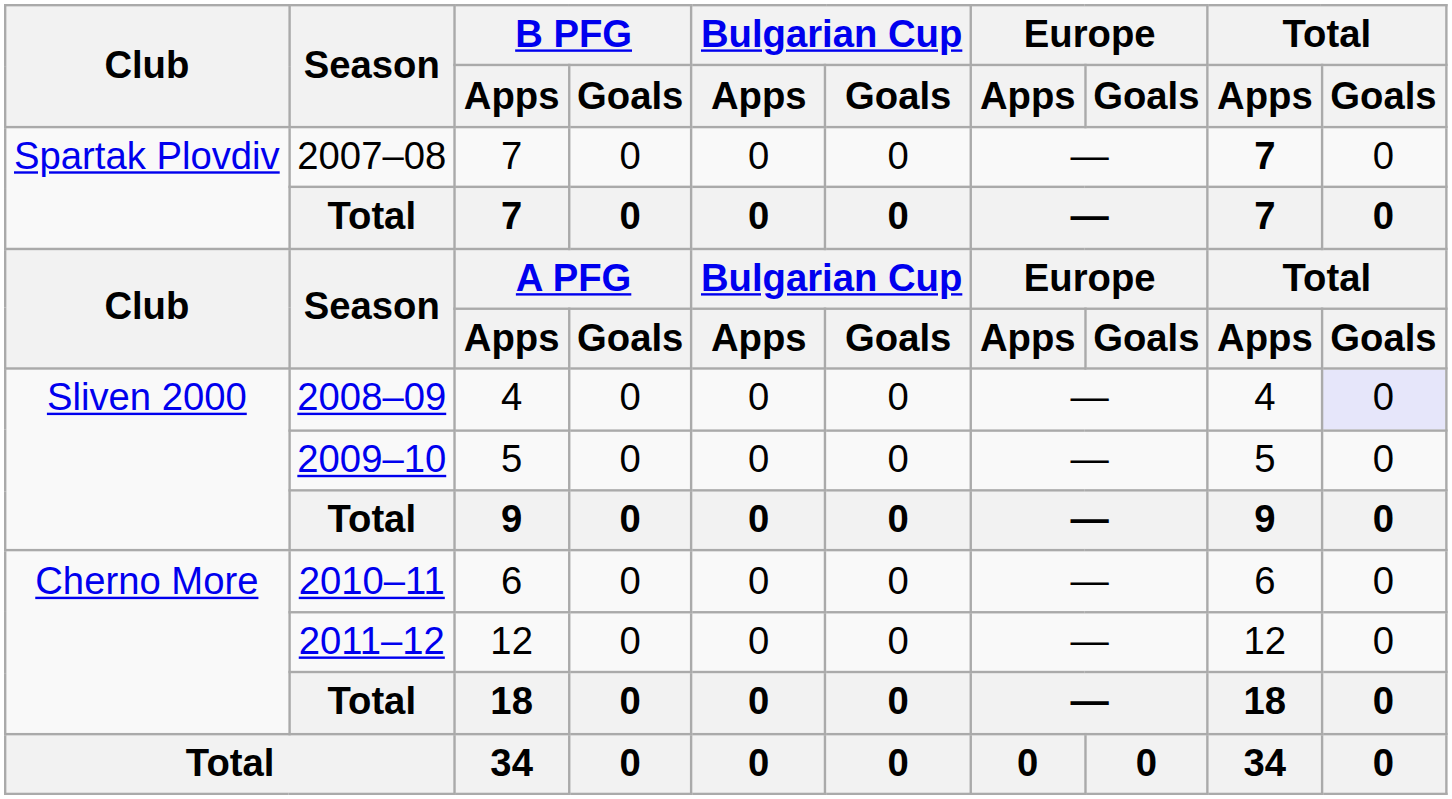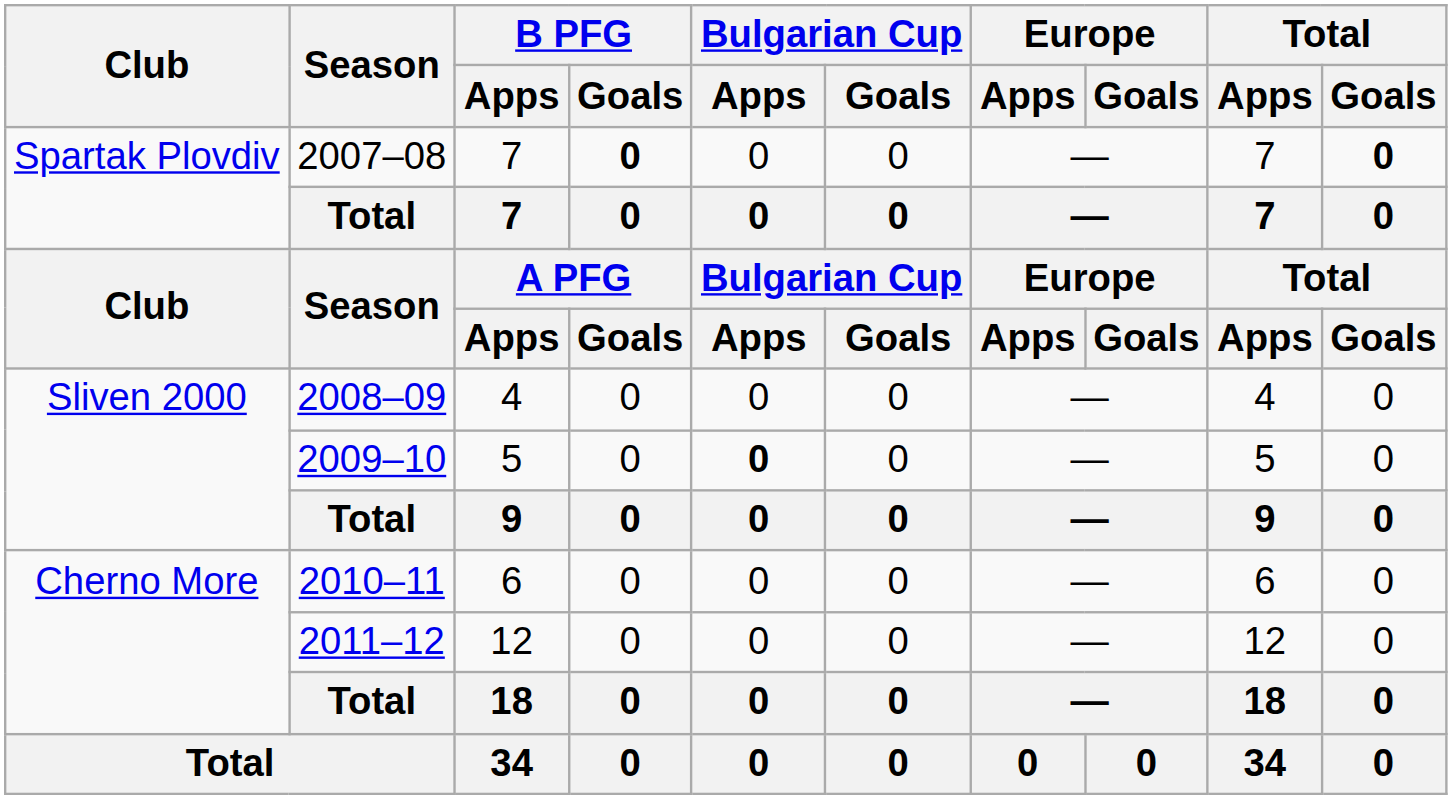(630, 156) normal -> (630, 156) bold
(1265, 156) bold -> (1265, 156) normal
(1383, 156) normal -> (1383, 156) bold
(1383, 398) lavender background -> (1383, 398) no background
(759, 459) normal -> (759, 459) bold
